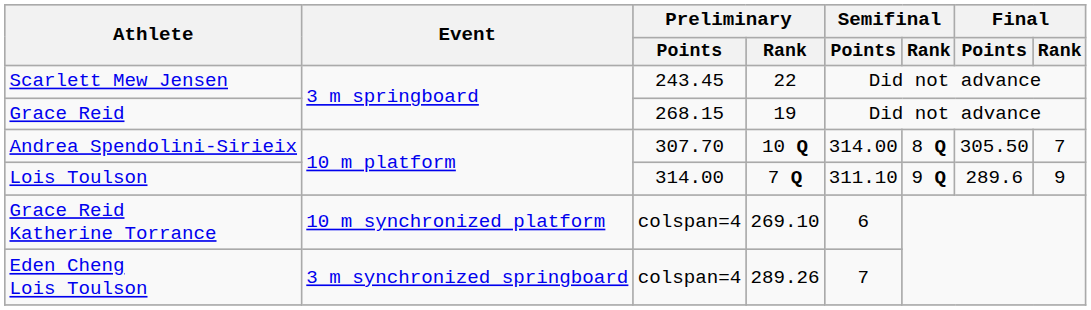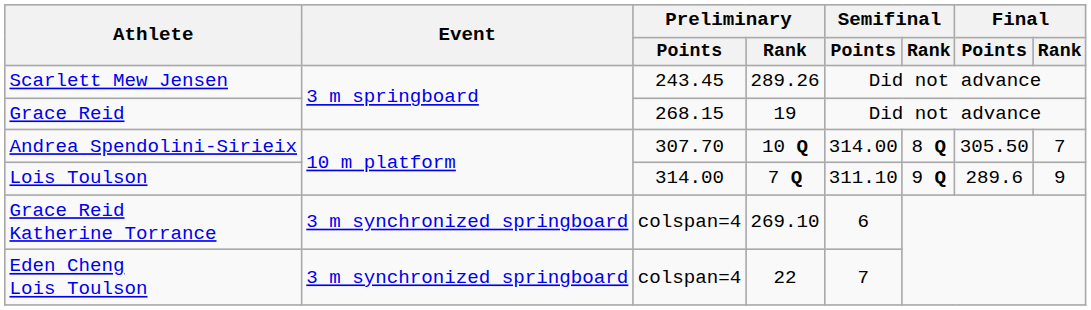(785, 81) 22 -> (785, 81) 289.26
(456, 222) 10 m synchronized platform -> (467, 222) 3 m synchronized springboard
(785, 277) 289.26 -> (785, 277) 22
